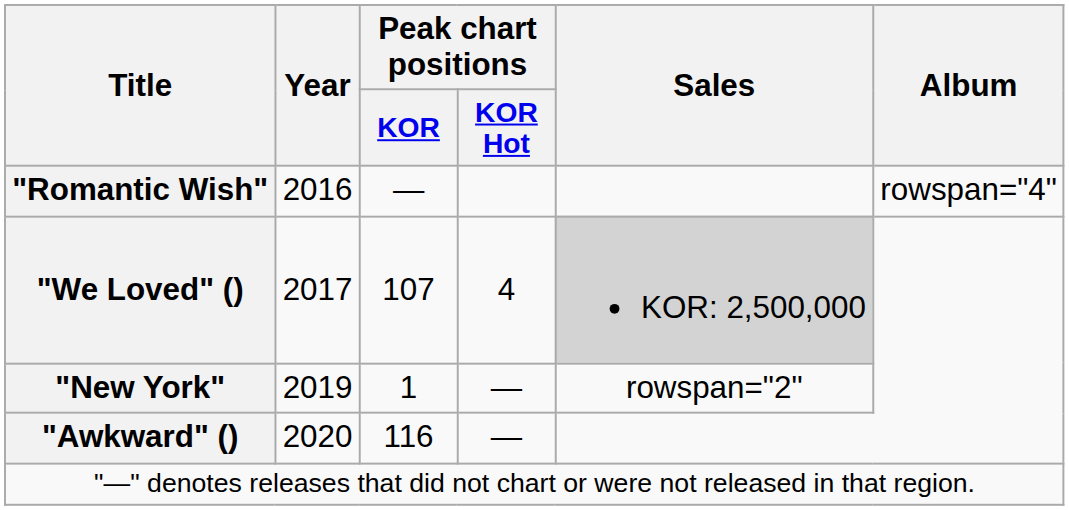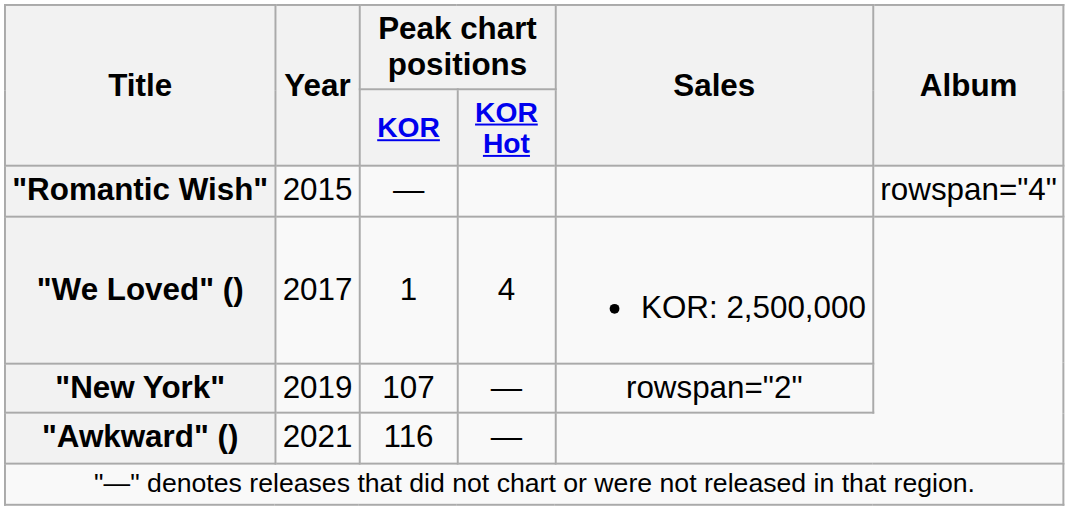(318, 190) 2016 -> (318, 190) 2015
(409, 289) 107 -> (409, 289) 1
(714, 307) lightgrey background -> (714, 307) no background
(409, 387) 1 -> (409, 387) 107
(318, 437) 2020 -> (318, 437) 2021
